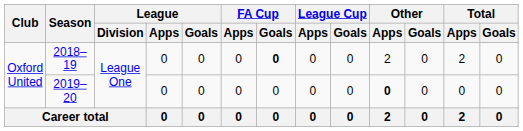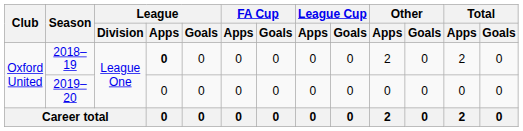(164, 58) normal -> (164, 58) bold
(276, 58) bold -> (276, 58) normal
(387, 91) bold -> (387, 91) normal
